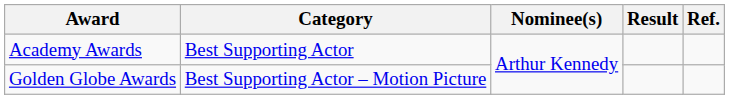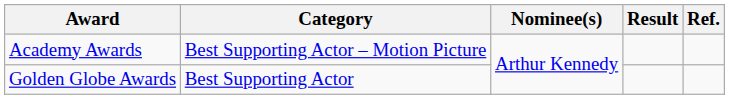(269, 49) Best Supporting Actor -> (336, 49) Best Supporting Actor – Motion Picture
(336, 79) Best Supporting Actor – Motion Picture -> (269, 79) Best Supporting Actor
